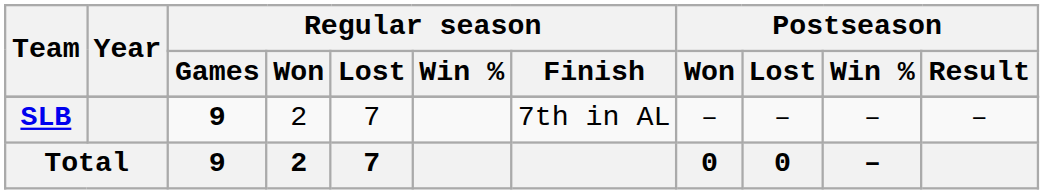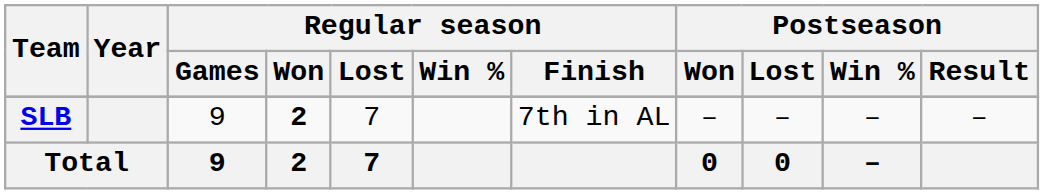(217, 120) bold -> (217, 120) normal
(299, 120) normal -> (299, 120) bold
